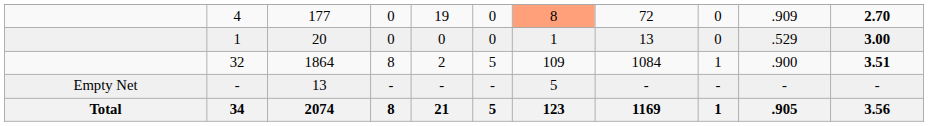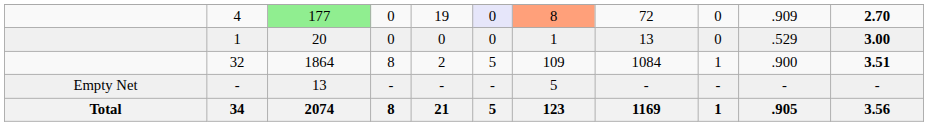(319, 16) no background -> (319, 16) lightgreen background
(492, 16) no background -> (492, 16) lavender background
